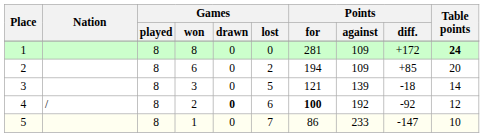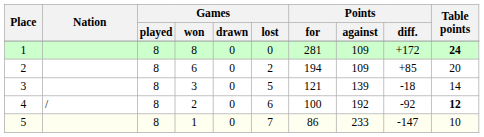(232, 104) bold -> (232, 104) normal
(313, 104) bold -> (313, 104) normal
(455, 104) normal -> (455, 104) bold
